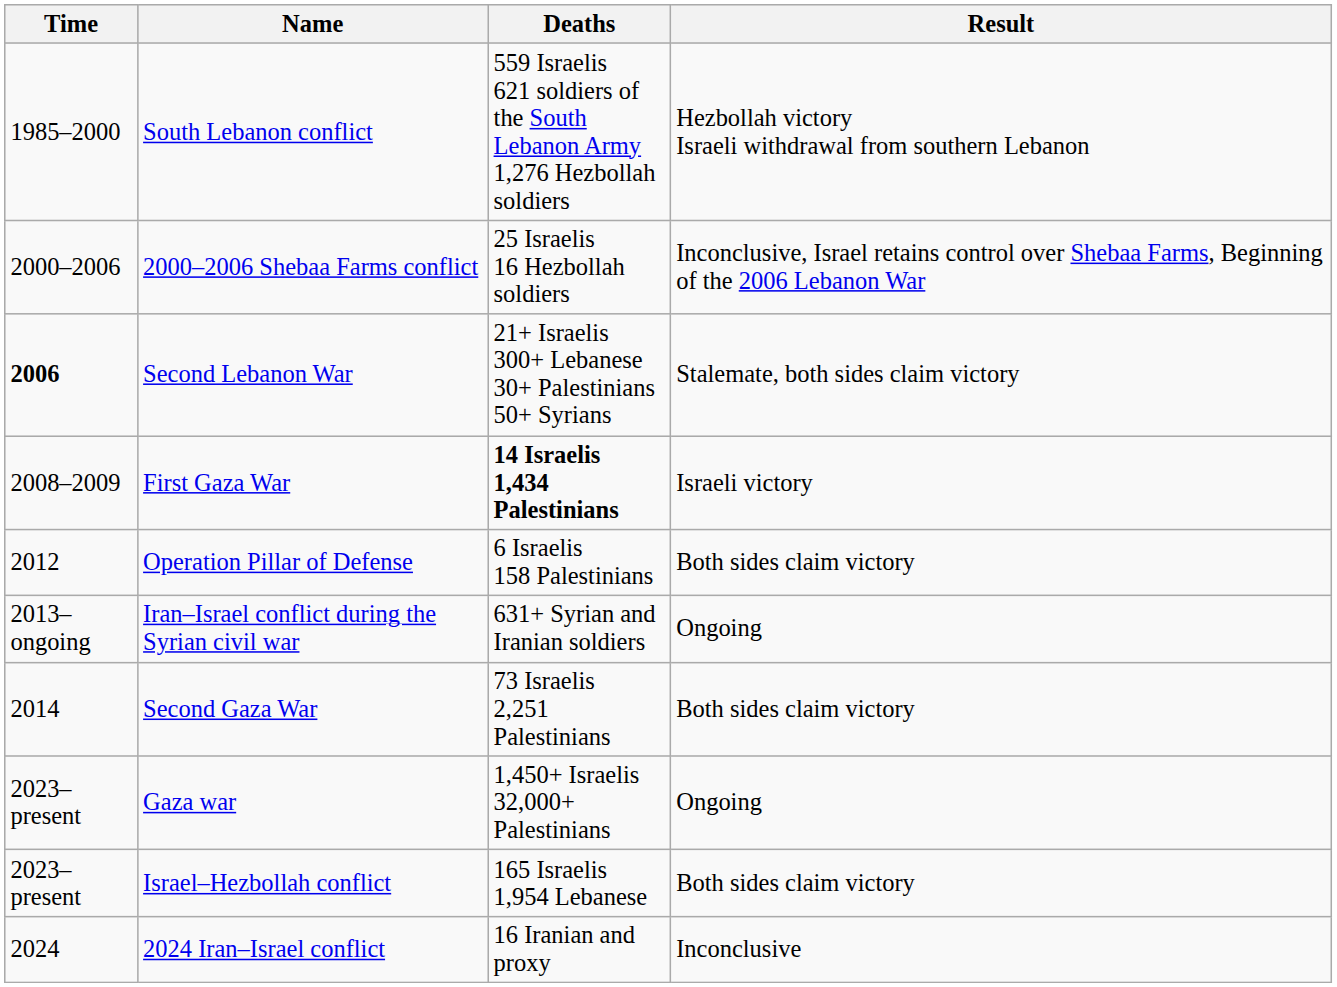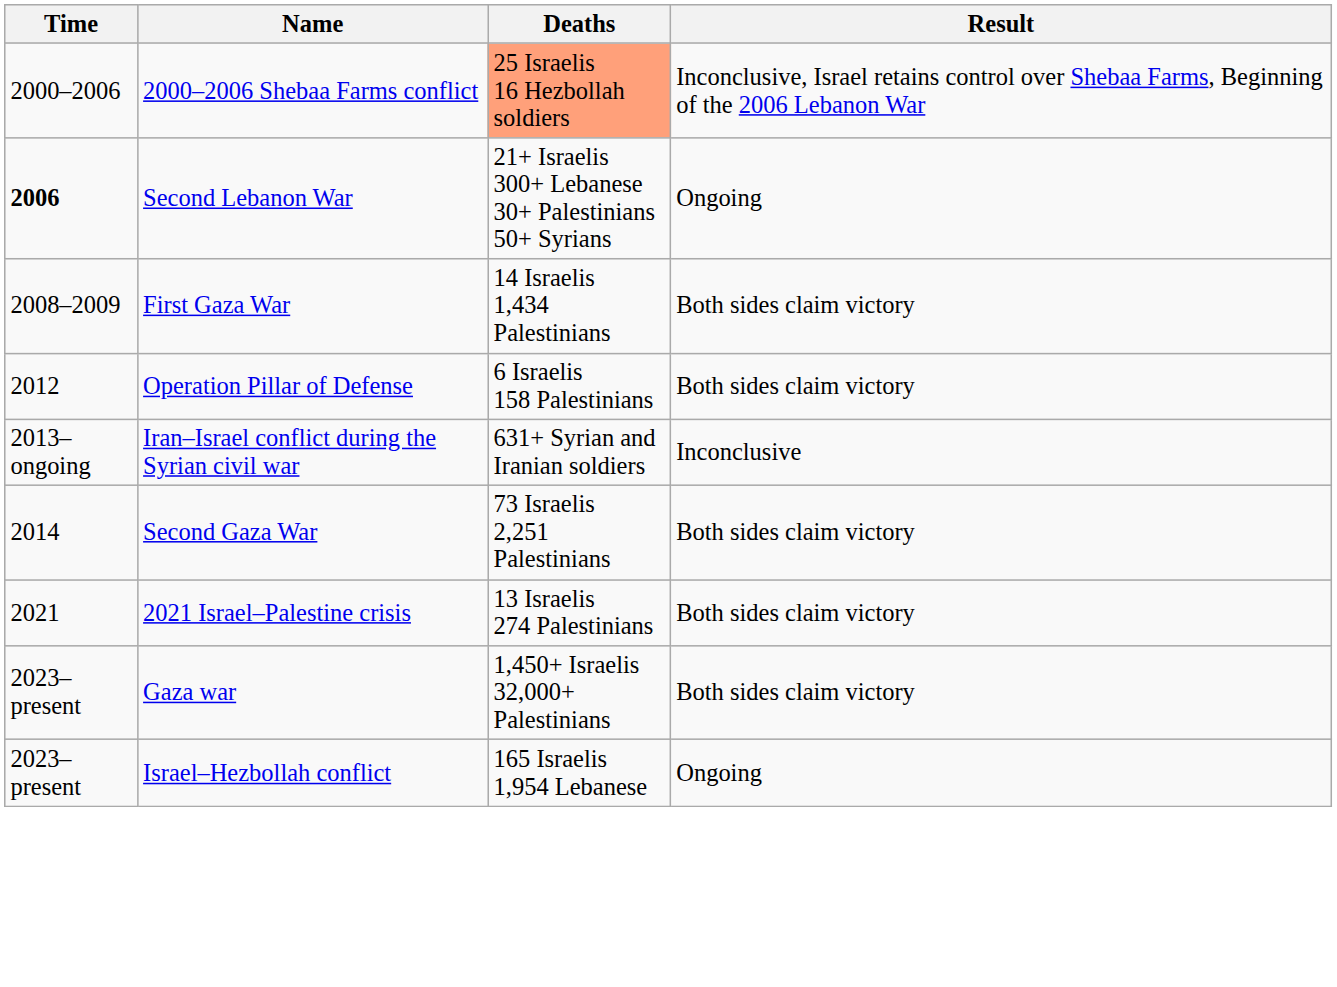- row: (258, 131)
(559, 266) no background -> (559, 90) lightsalmon background
(848, 374) Stalemate, both sides claim victory -> (719, 197) Ongoing
(556, 482) bold -> (552, 305) normal
(745, 482) Israeli victory -> (796, 305) Both sides claim victory
(719, 628) Ongoing -> (739, 452) Inconclusive
+ row: (277, 612)
(719, 802) Ongoing -> (796, 692) Both sides claim victory
(796, 882) Both sides claim victory -> (719, 772) Ongoing
- row: (264, 949)
